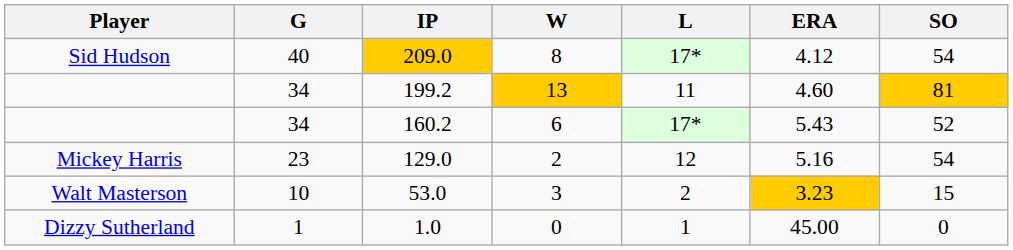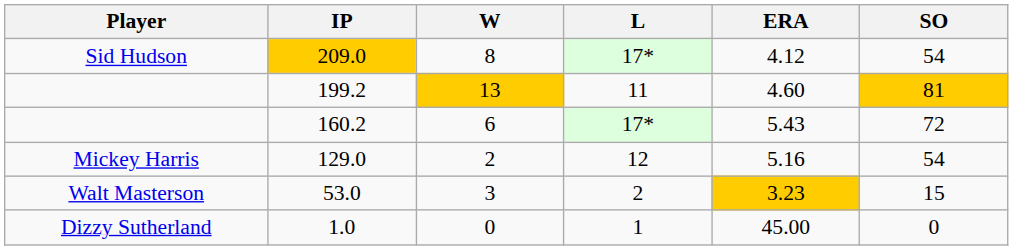- column: (298, 21)
(943, 124) 52 -> (934, 124) 72
